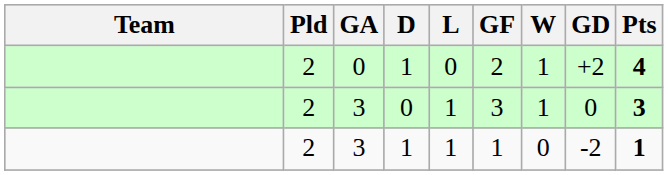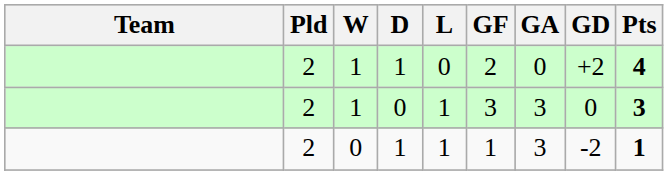columns swapped: (543, 25) <-> (359, 25)
